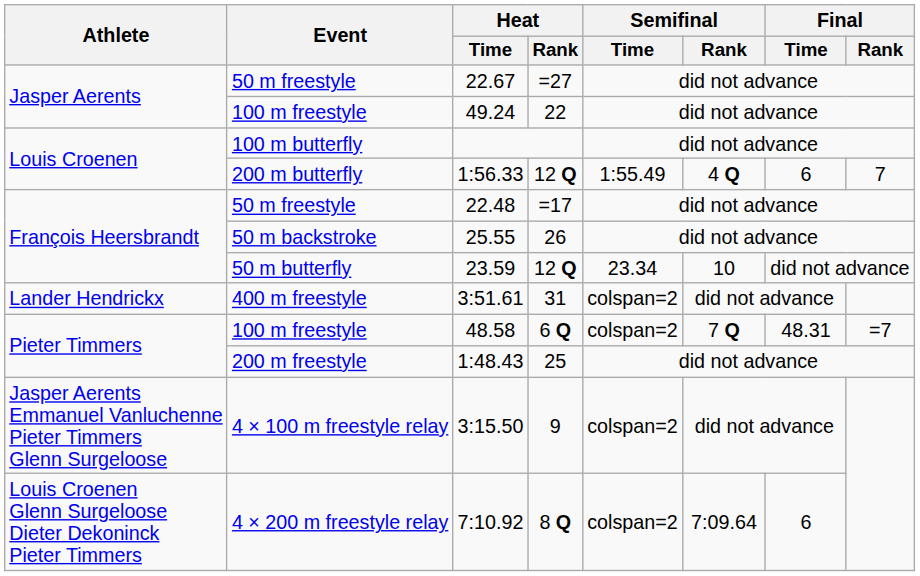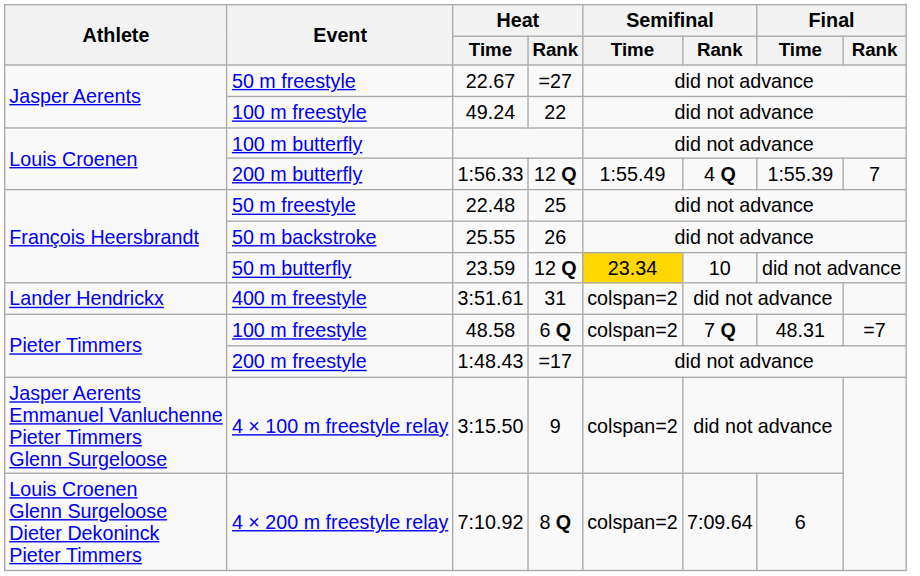(806, 175) 6 -> (800, 175) 1:55.39
(555, 206) =17 -> (555, 206) 25
(632, 268) no background -> (632, 268) gold background
(555, 362) 25 -> (555, 362) =17
